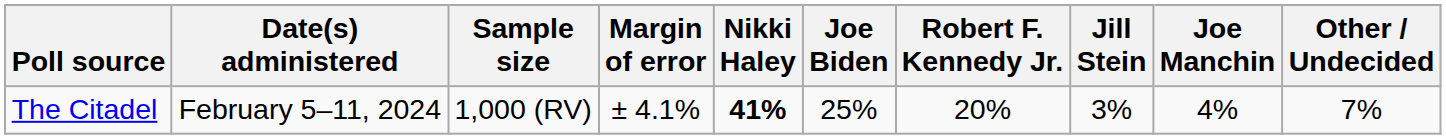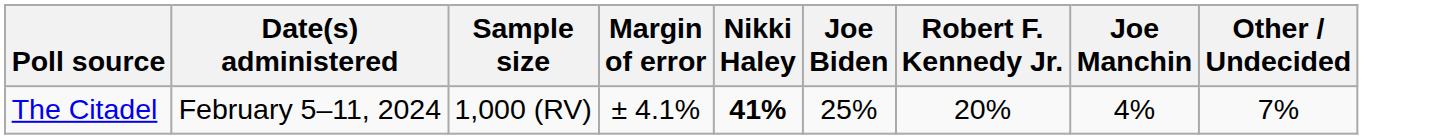- column: (1112, 45)
